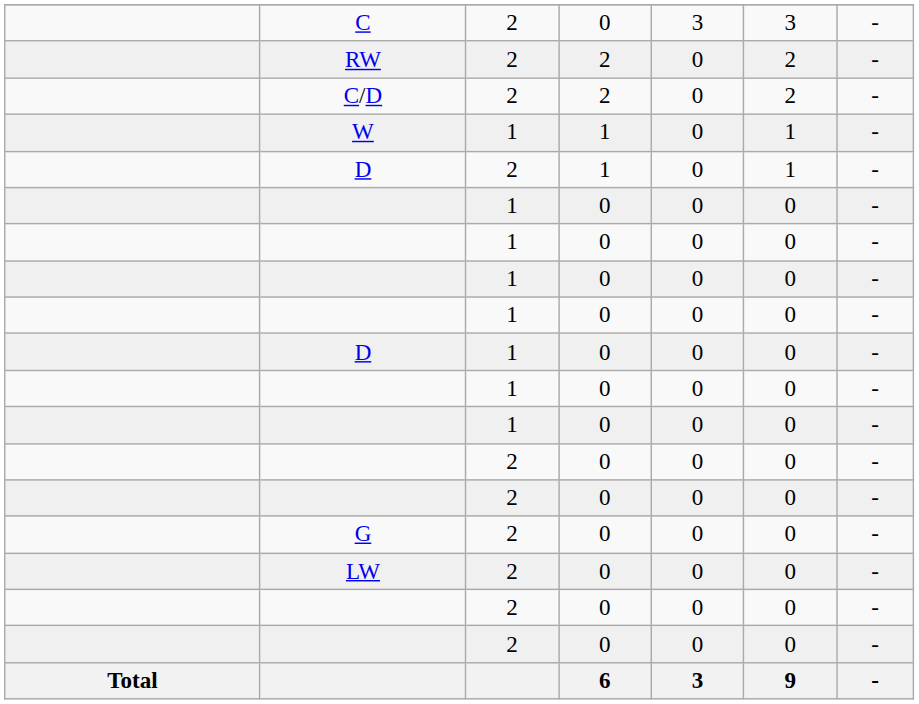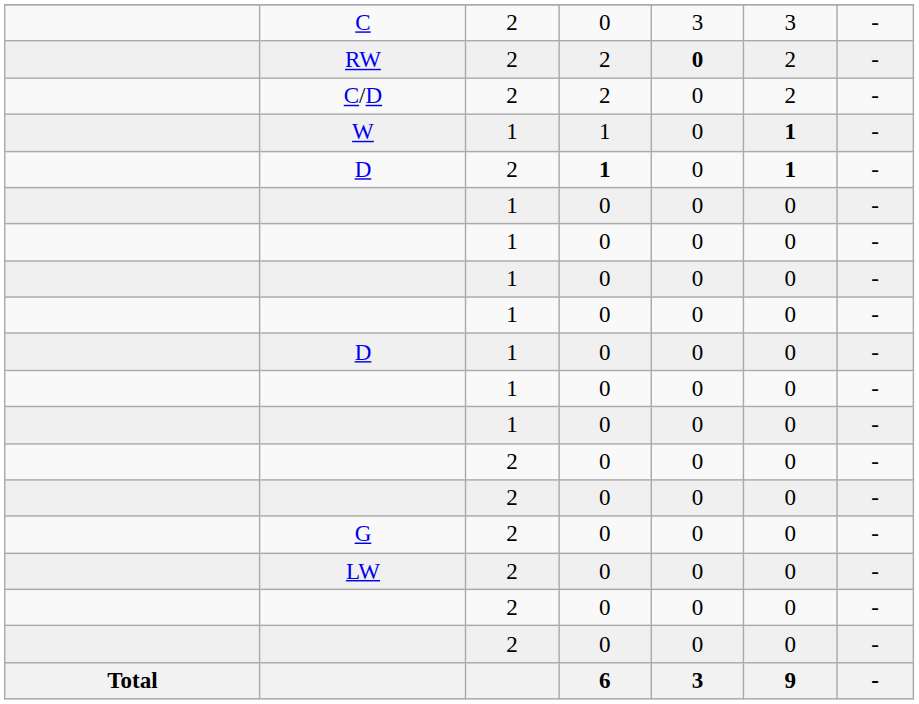(698, 59) normal -> (698, 59) bold
(790, 132) normal -> (790, 132) bold
(605, 168) normal -> (605, 168) bold
(790, 168) normal -> (790, 168) bold
